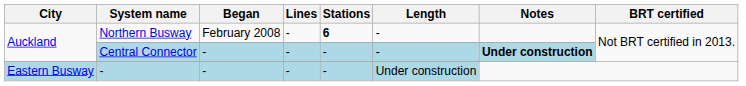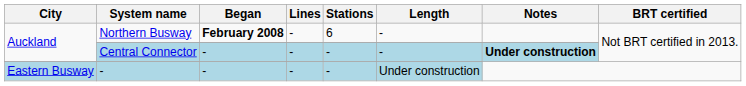(241, 33) normal -> (243, 33) bold
(326, 33) bold -> (329, 33) normal
